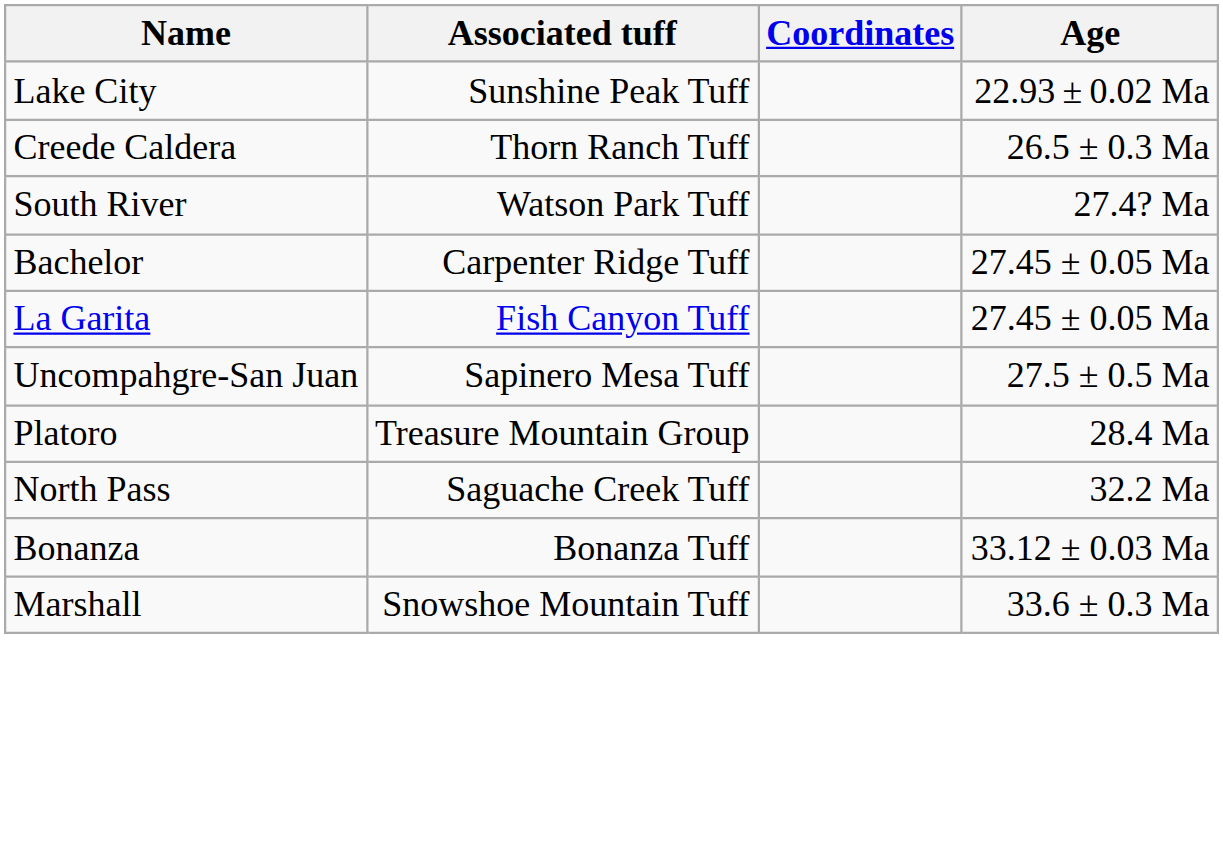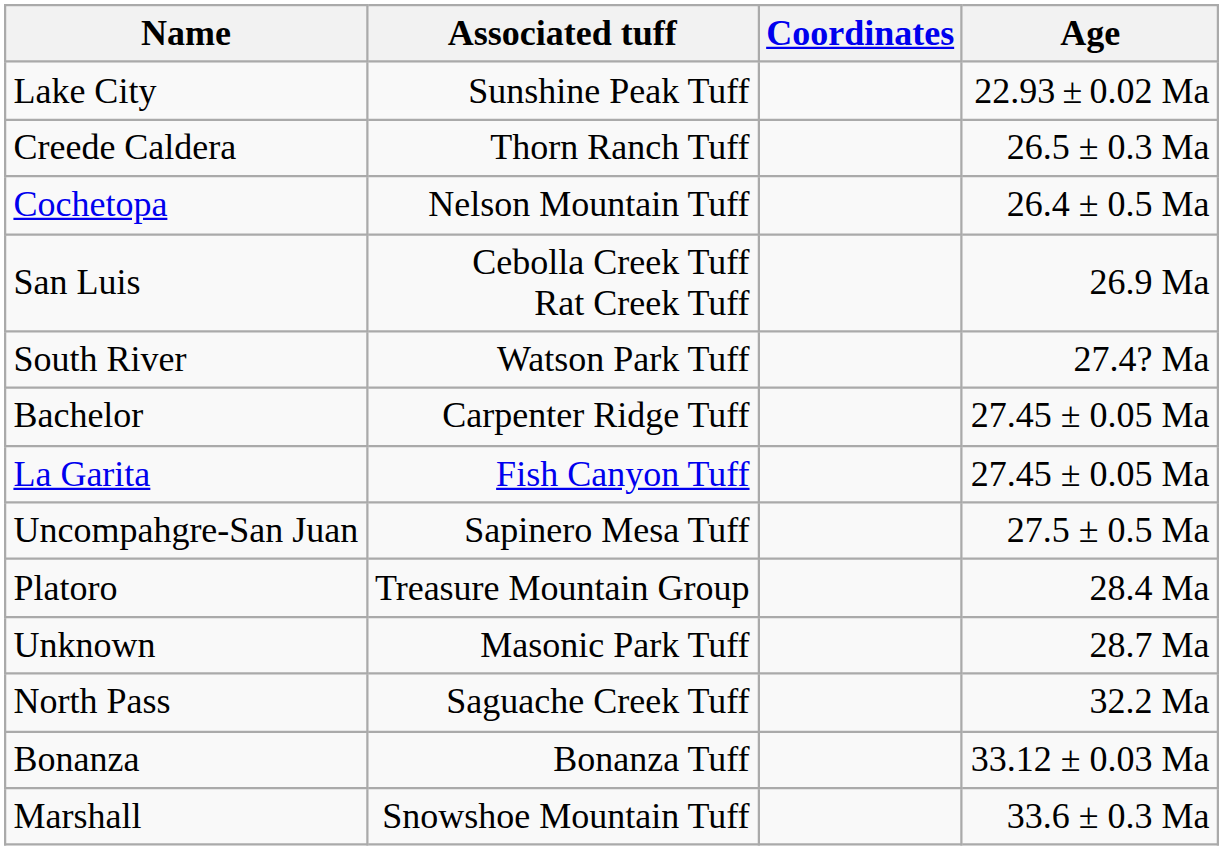+ row: (90, 204)
+ row: (77, 281)
+ row: (84, 644)
